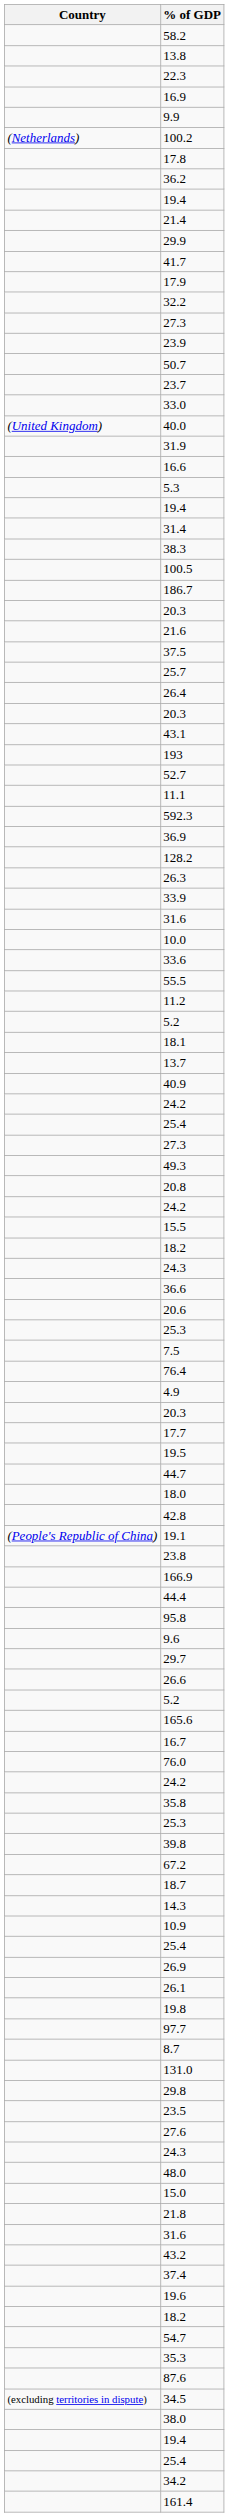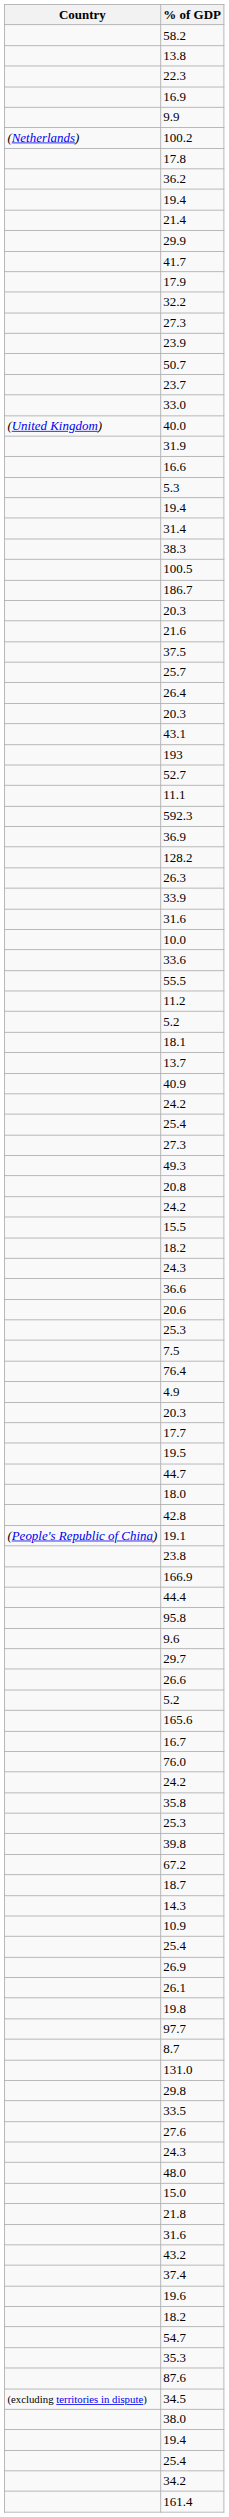(175, 2111) 23.5 -> (175, 2111) 33.5
